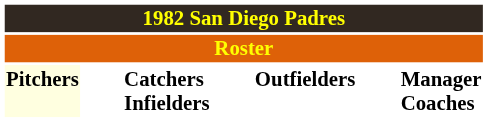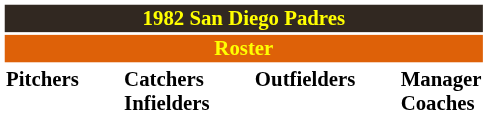(43, 78) lightyellow background -> (43, 78) no background
